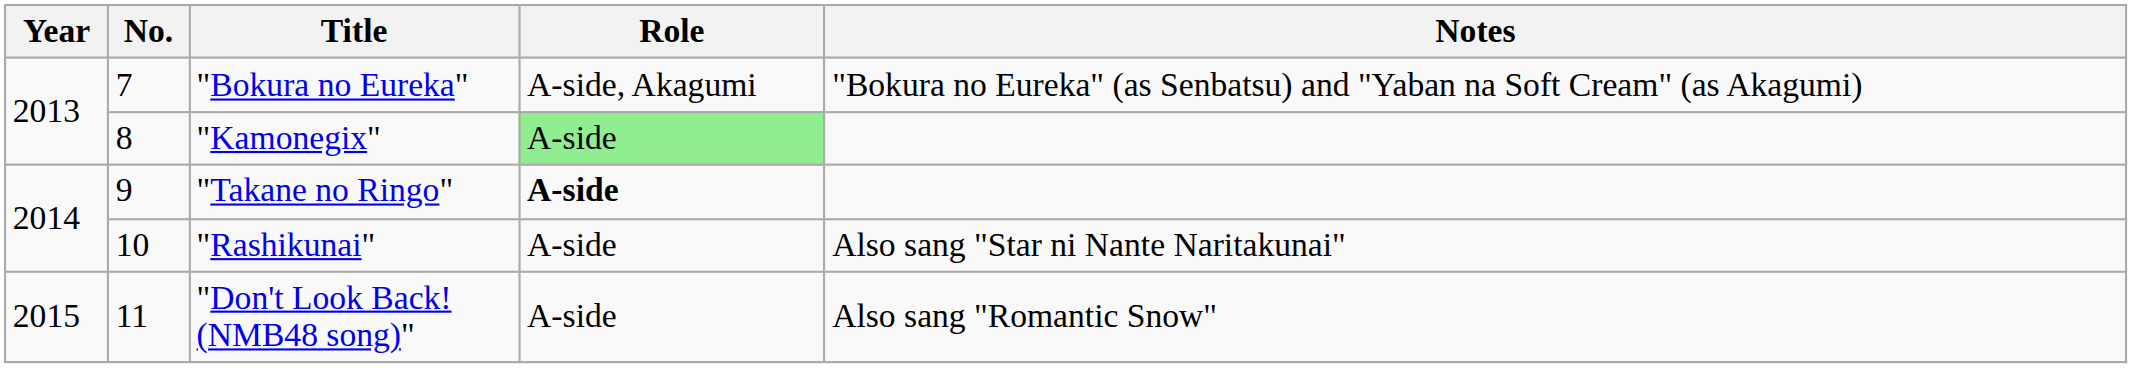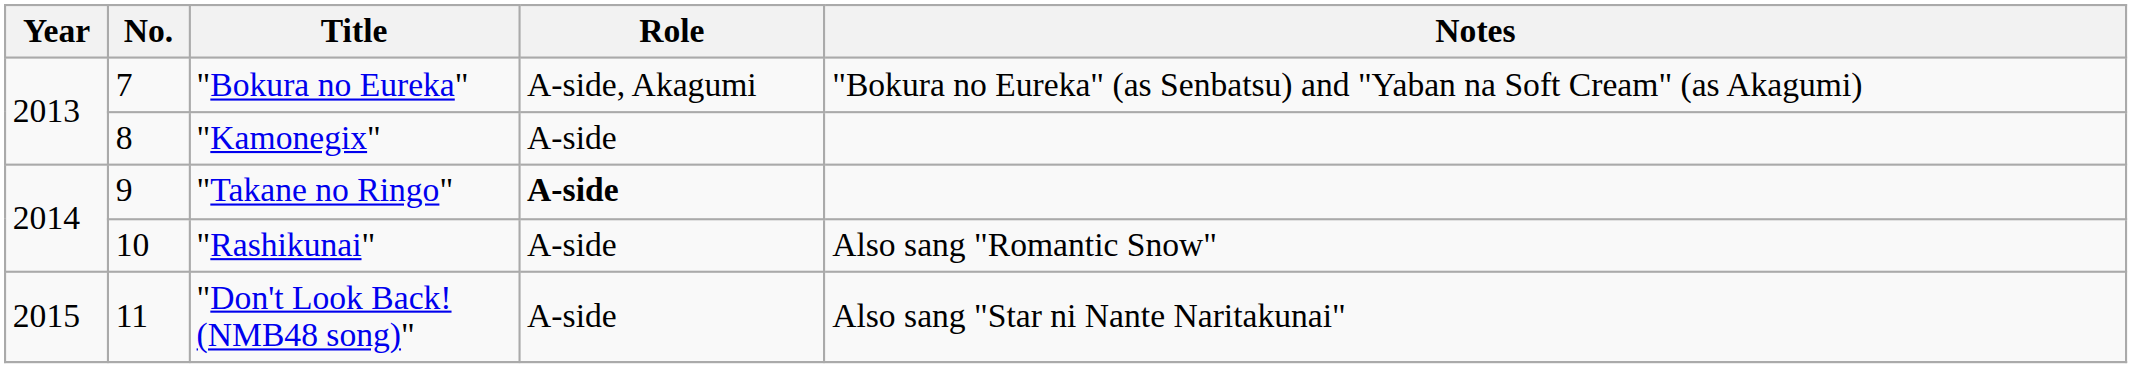(572, 137) lightgreen background -> (572, 137) no background
(1089, 244) Also sang "Star ni Nante Naritakunai" -> (1025, 244) Also sang "Romantic Snow"
(1025, 316) Also sang "Romantic Snow" -> (1089, 316) Also sang "Star ni Nante Naritakunai"
